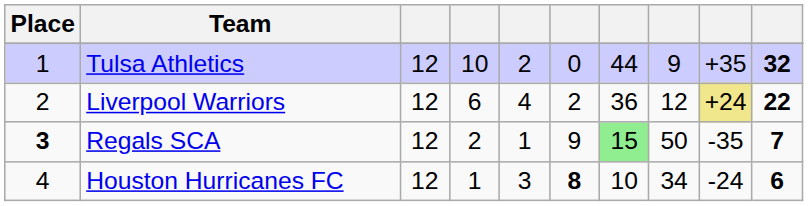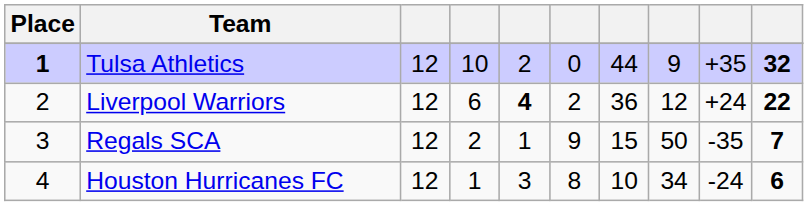(43, 63) normal -> (43, 63) bold
(525, 102) normal -> (525, 102) bold
(726, 102) khaki background -> (726, 102) no background
(43, 141) bold -> (43, 141) normal
(624, 141) lightgreen background -> (624, 141) no background
(574, 180) bold -> (574, 180) normal
